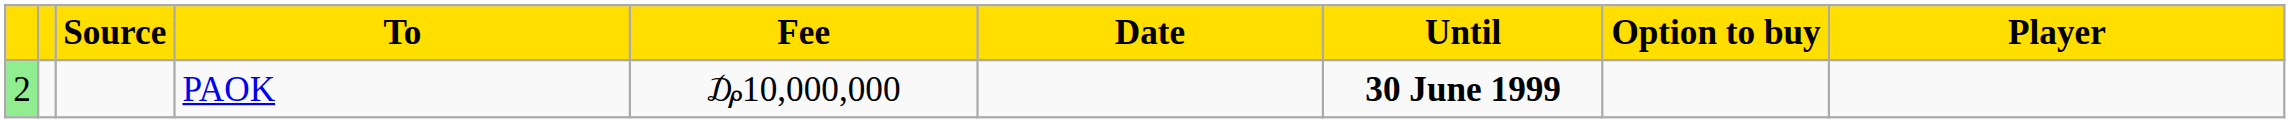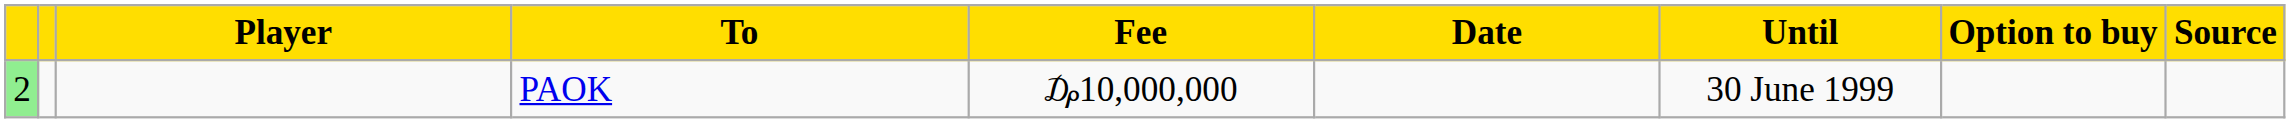columns swapped: (2057, 32) <-> (115, 32)
(1463, 88) bold -> (1800, 88) normal
